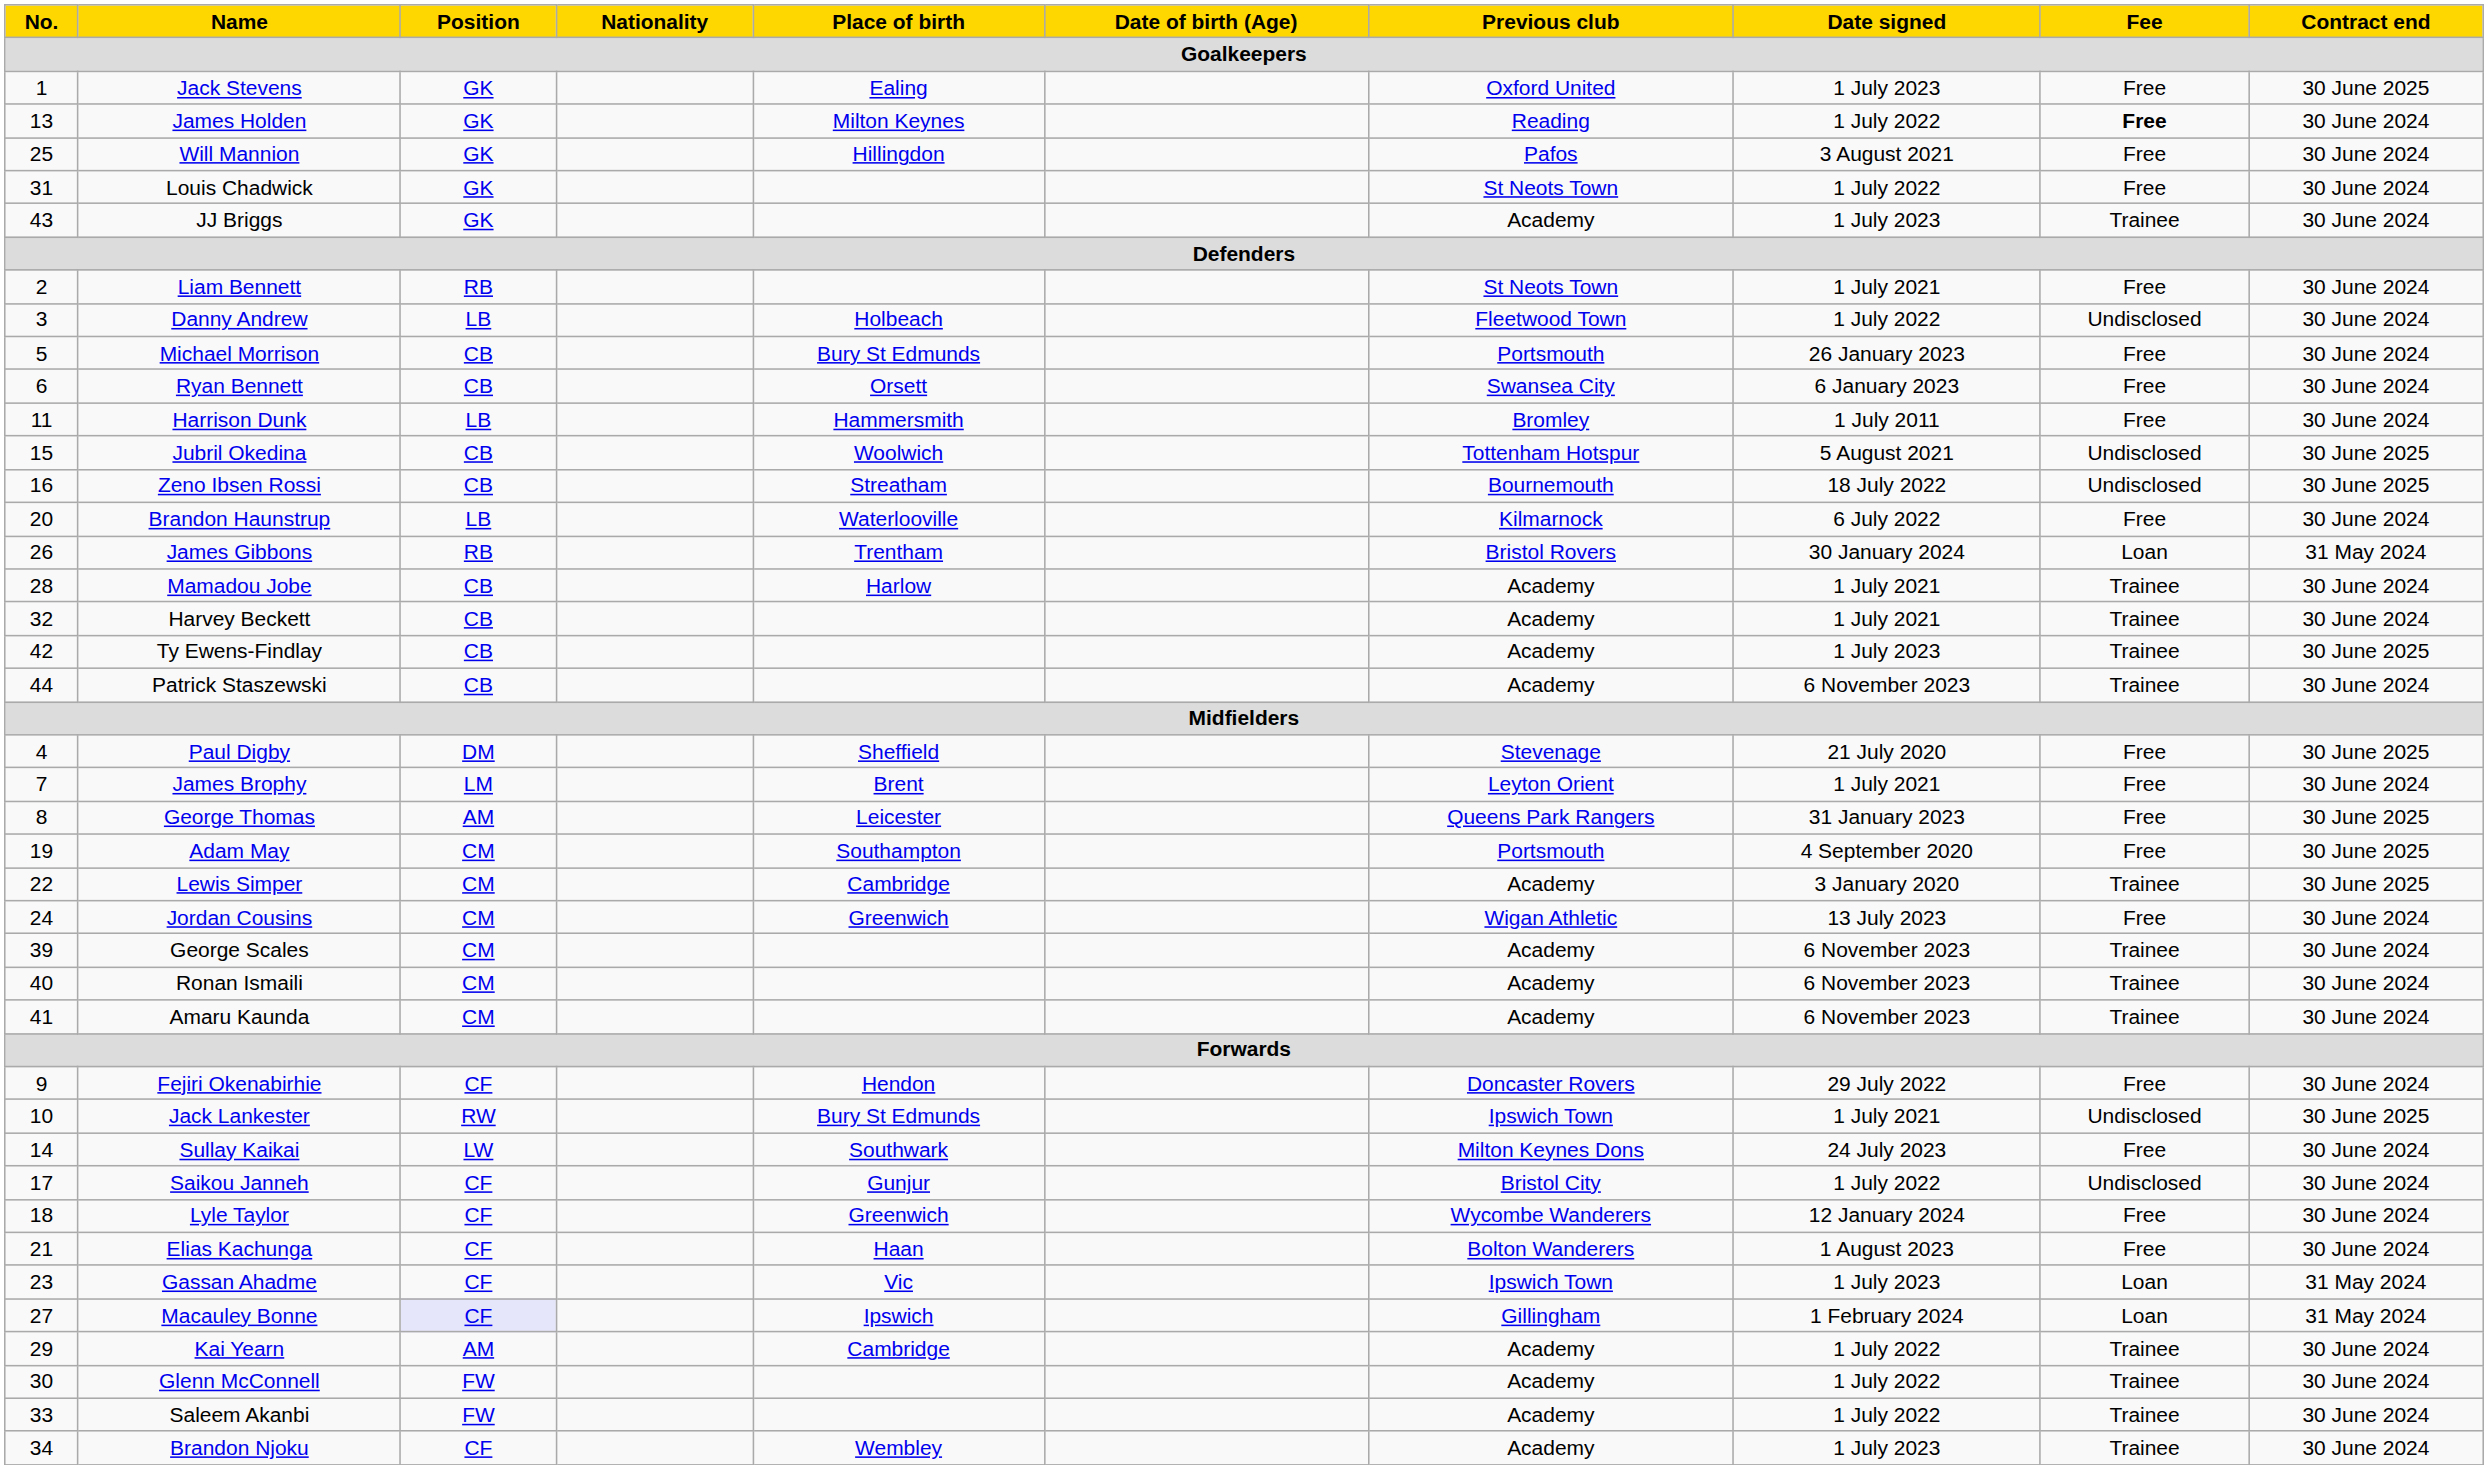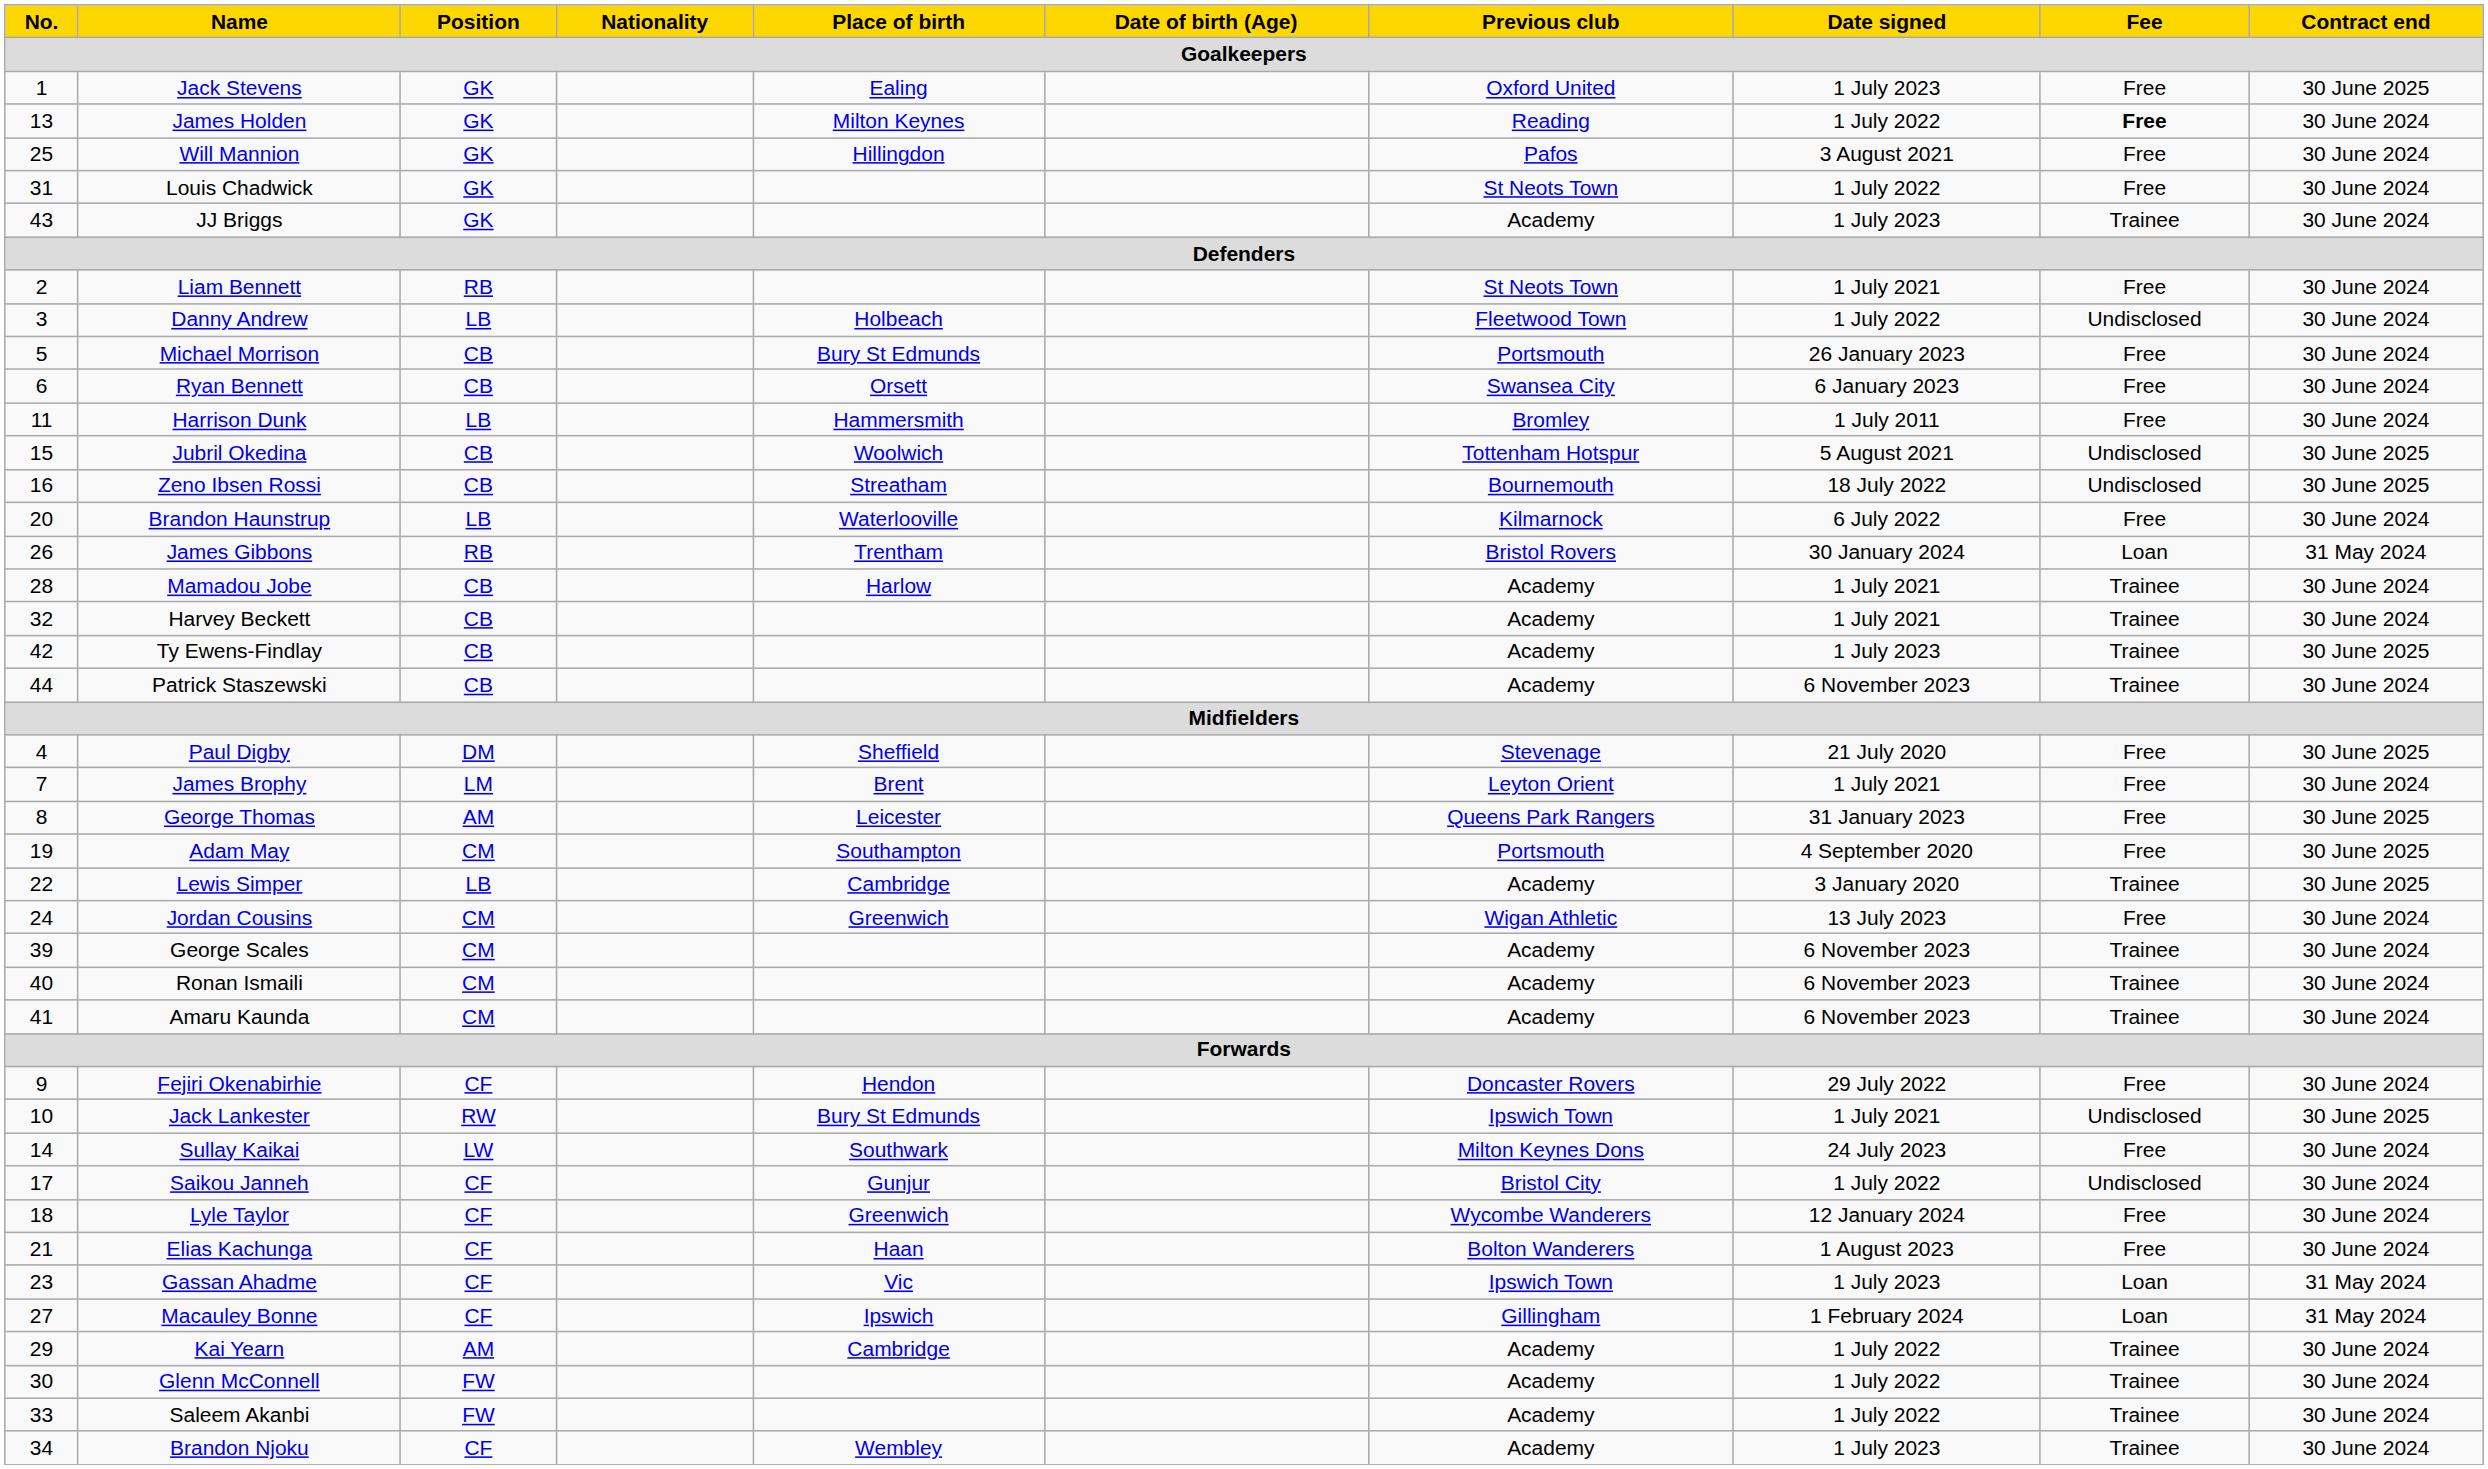(478, 884) CM -> (478, 884) LB
(478, 1315) lavender background -> (478, 1315) no background
